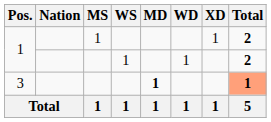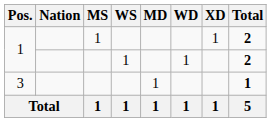(155, 83) bold -> (155, 83) normal
(248, 83) lightsalmon background -> (248, 83) no background
